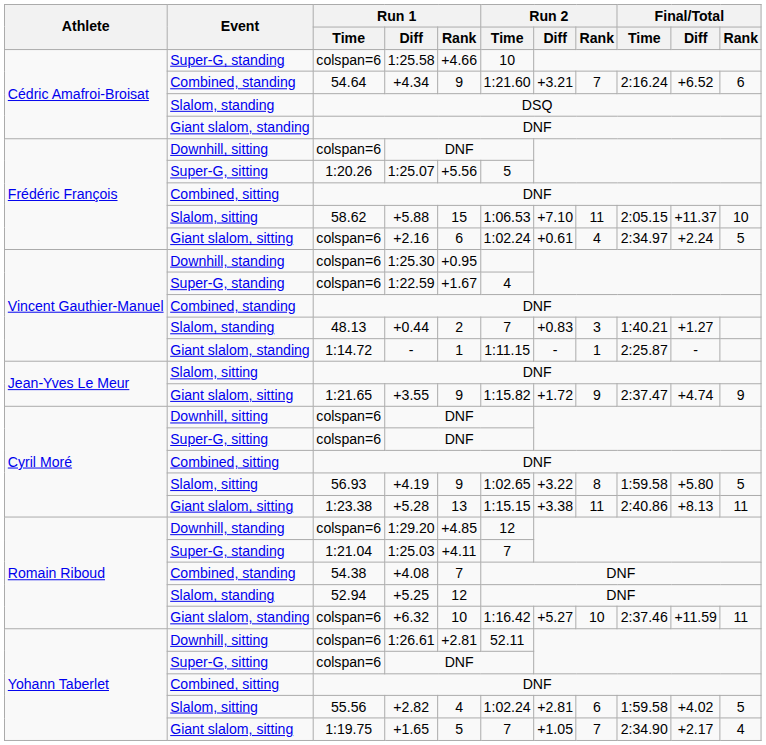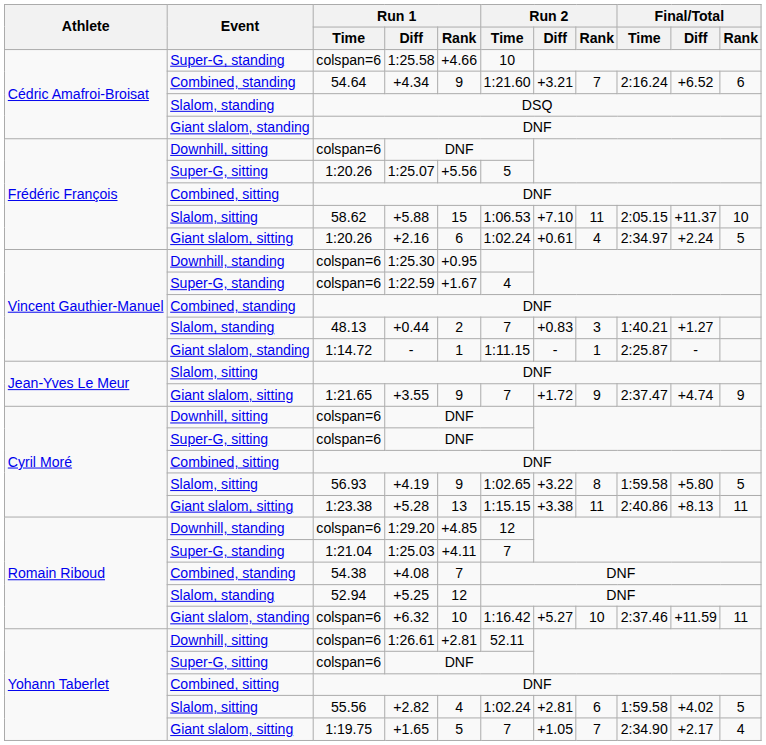(349, 239) colspan=6 -> (349, 239) 1:20.26
(507, 395) 1:15.82 -> (507, 395) 7
